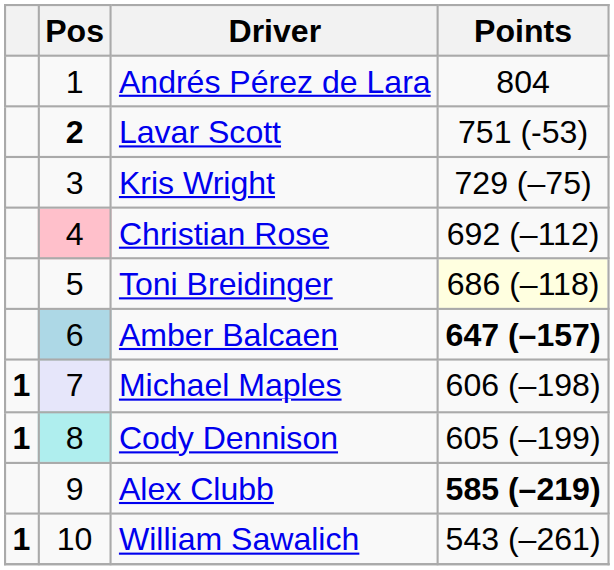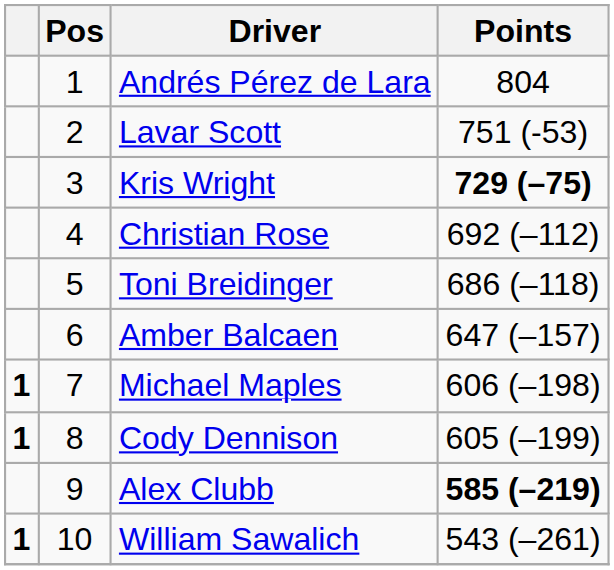(75, 132) bold -> (75, 132) normal
(523, 183) normal -> (523, 183) bold
(75, 234) pink background -> (75, 234) no background
(523, 284) lightyellow background -> (523, 284) no background
(75, 335) lightblue background -> (75, 335) no background
(523, 335) bold -> (523, 335) normal
(75, 386) lavender background -> (75, 386) no background
(75, 437) paleturquoise background -> (75, 437) no background
